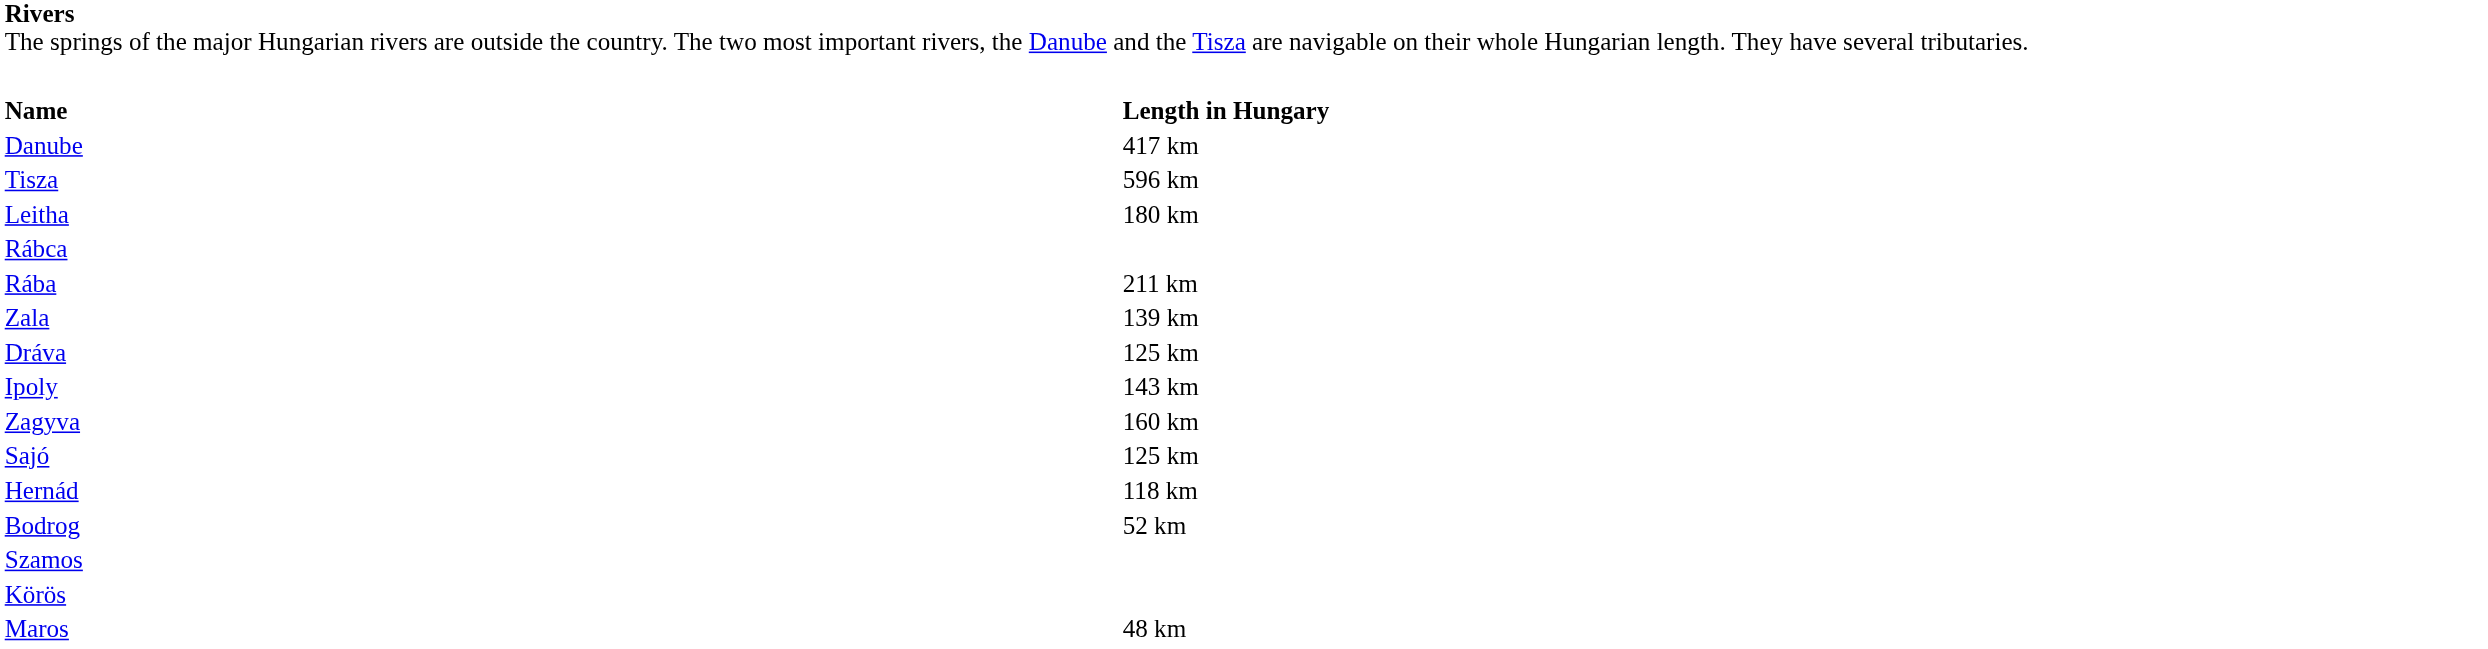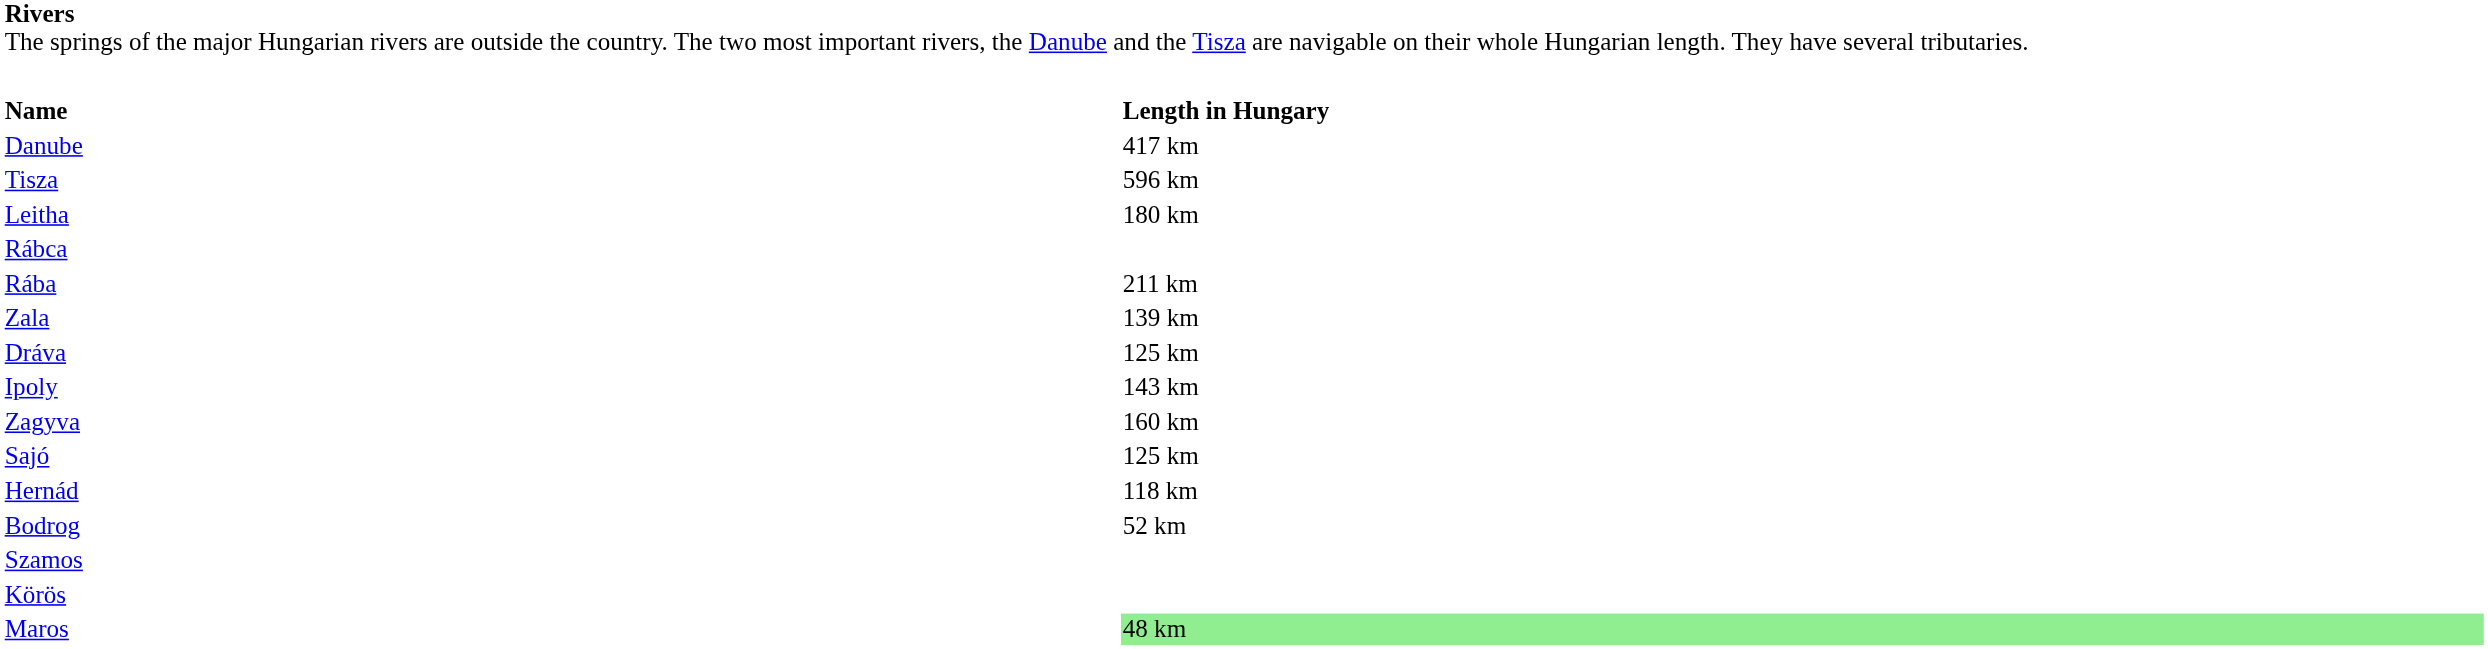(1154, 628) no background -> (1154, 628) lightgreen background
